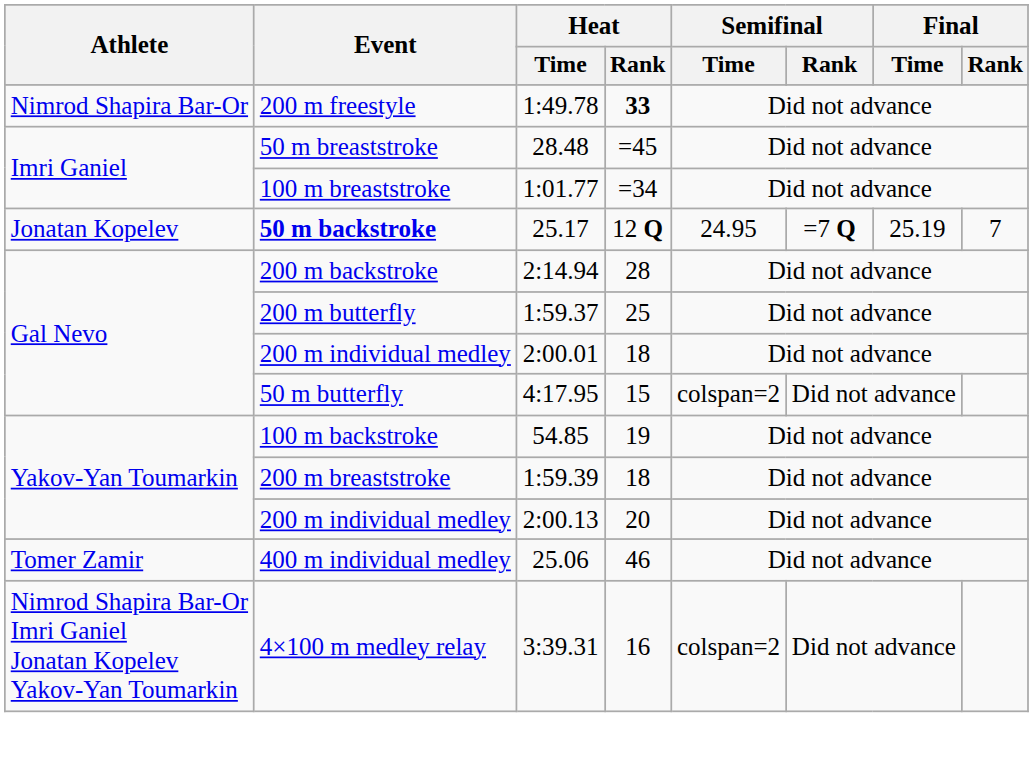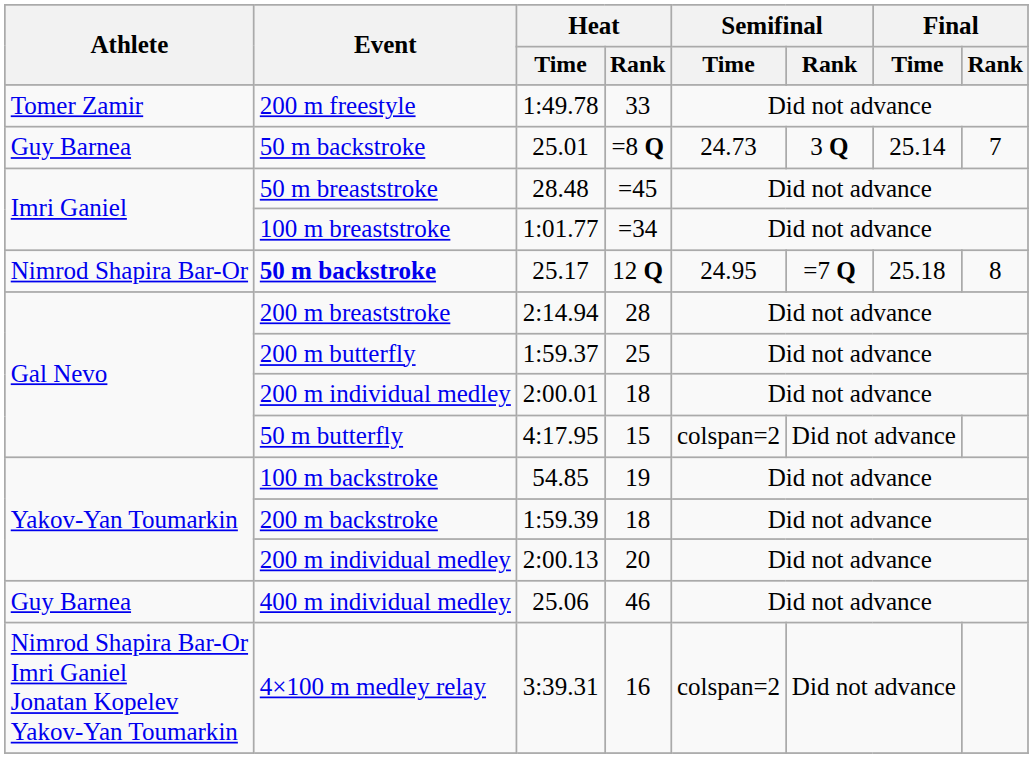(129, 105) Nimrod Shapira Bar-Or -> (77, 105) Tomer Zamir
(638, 105) bold -> (638, 105) normal
+ row: (561, 147)
(95, 229) Jonatan Kopelev -> (129, 271) Nimrod Shapira Bar-Or
(917, 229) 25.19 -> (917, 271) 25.18
(995, 229) 7 -> (995, 271) 8
(349, 271) 200 m backstroke -> (355, 312) 200 m breaststroke
(355, 477) 200 m breaststroke -> (349, 519) 200 m backstroke
(77, 560) Tomer Zamir -> (71, 601) Guy Barnea
